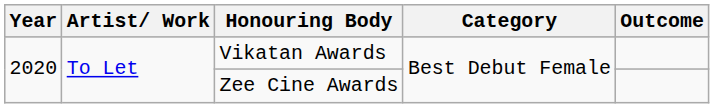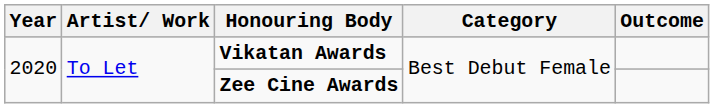(303, 53) normal -> (303, 53) bold
(309, 86) normal -> (309, 86) bold
